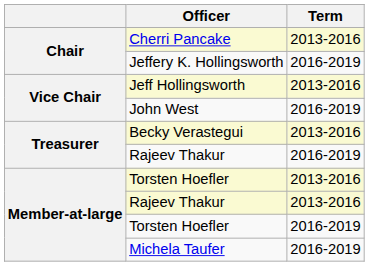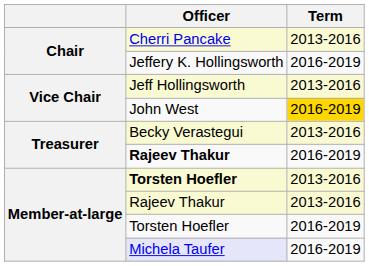(326, 109) no background -> (326, 109) gold background
(177, 156) normal -> (179, 156) bold
(179, 179) normal -> (183, 179) bold
(177, 249) no background -> (177, 249) lavender background
